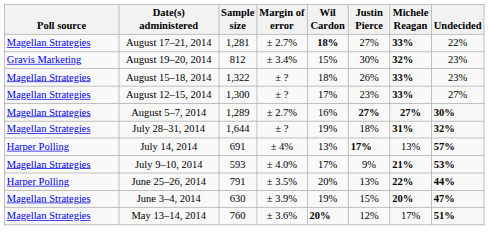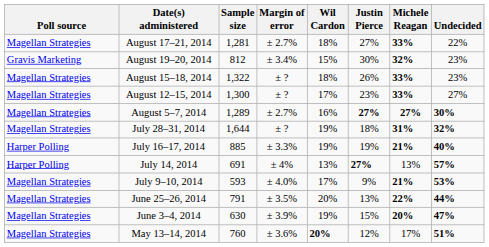(328, 43) bold -> (328, 43) normal
+ row: (169, 147)
(361, 147) 17% -> (361, 164) 27%
(38, 182) Harper Polling -> (49, 199) Magellan Strategies
